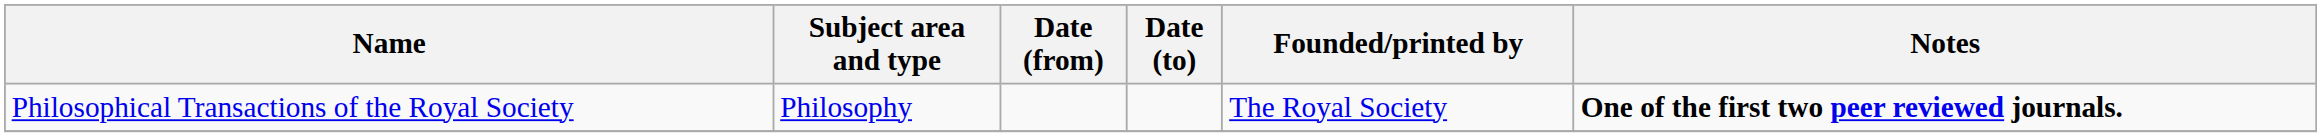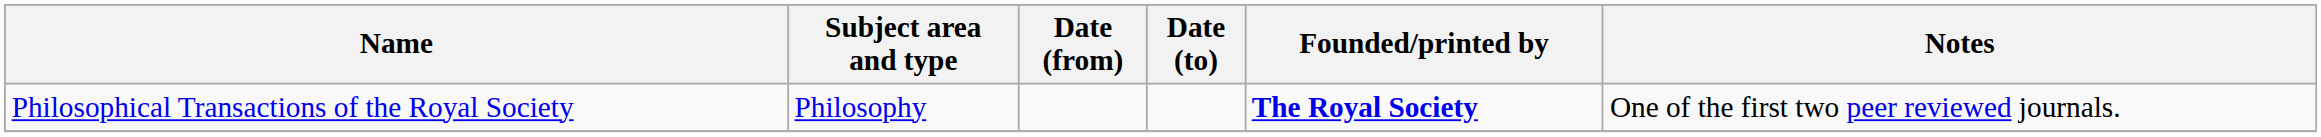(1338, 107) normal -> (1365, 107) bold
(1852, 107) bold -> (1865, 107) normal
